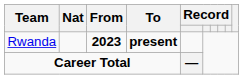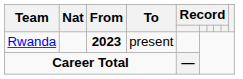(153, 42) bold -> (151, 42) normal
